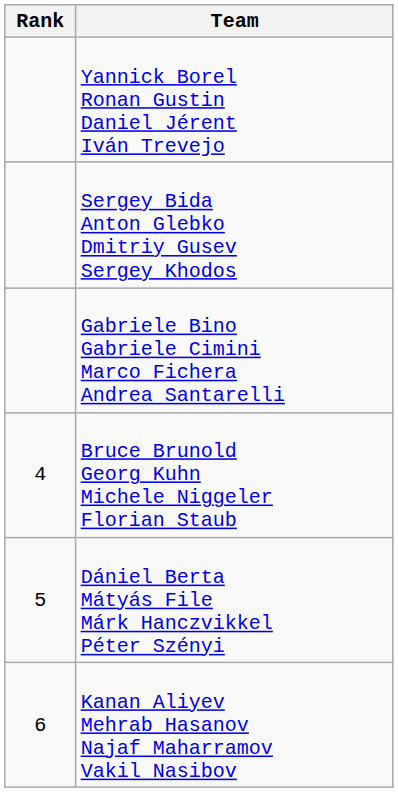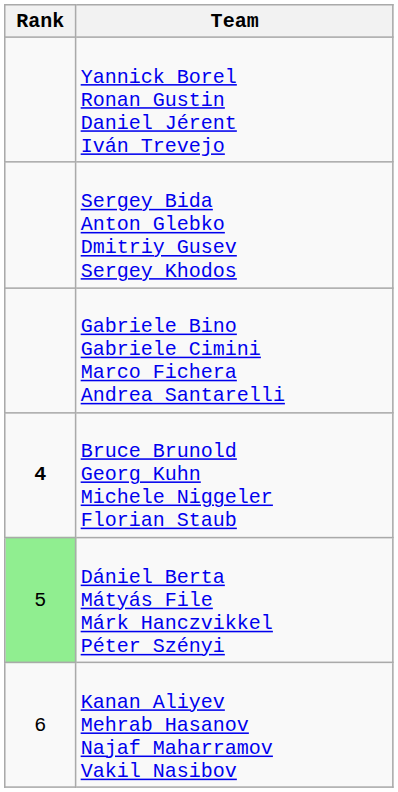(40, 475) normal -> (40, 475) bold
(40, 600) no background -> (40, 600) lightgreen background
